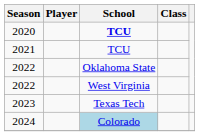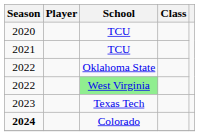(119, 31) bold -> (119, 31) normal
(119, 85) no background -> (119, 85) lightgreen background
(24, 121) normal -> (24, 121) bold
(119, 121) lightblue background -> (119, 121) no background
